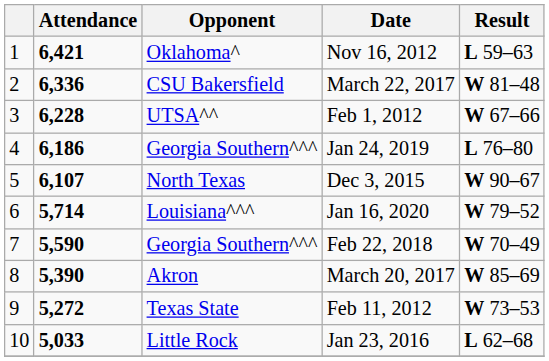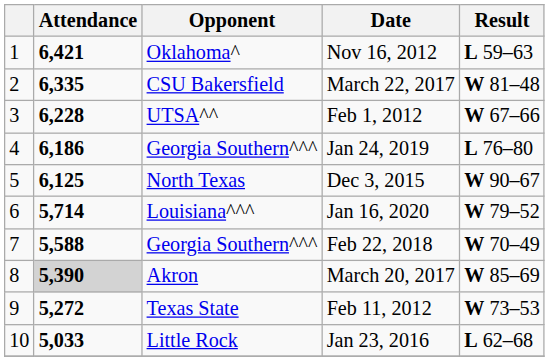(61, 84) 6,336 -> (61, 84) 6,335
(61, 180) 6,107 -> (61, 180) 6,125
(61, 244) 5,590 -> (61, 244) 5,588
(61, 276) no background -> (61, 276) lightgrey background
